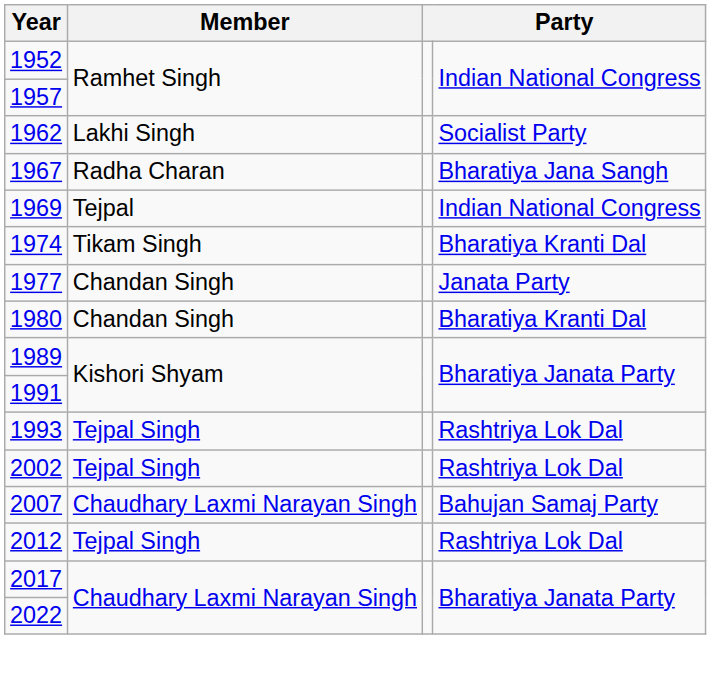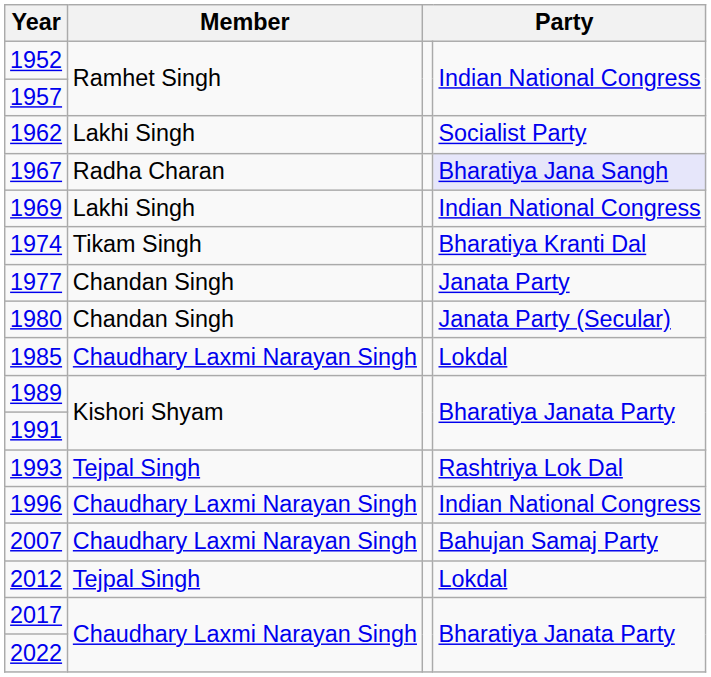(553, 171) no background -> (553, 171) lavender background
(103, 208) Tejpal -> (134, 208) Lakhi Singh
(542, 319) Bharatiya Kranti Dal -> (555, 319) Janata Party (Secular)
+ row: (36, 356)
+ row: (36, 504)
- row: (36, 467)
(531, 541) Rashtriya Lok Dal -> (473, 578) Lokdal
